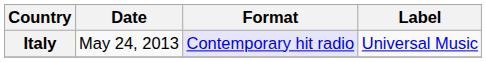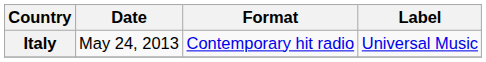(270, 43) lavender background -> (270, 43) no background
